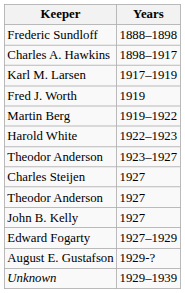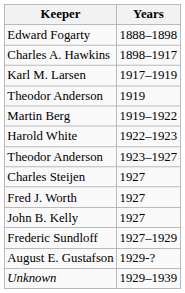(53, 34) Frederic Sundloff -> (49, 34) Edward Fogarty
(42, 95) Fred J. Worth -> (55, 95) Theodor Anderson
(55, 197) Theodor Anderson -> (42, 197) Fred J. Worth
(49, 237) Edward Fogarty -> (53, 237) Frederic Sundloff
